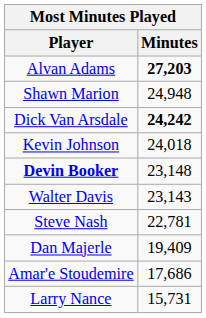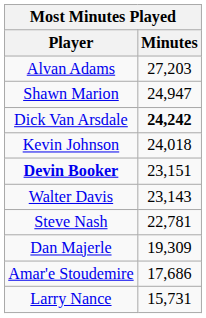(169, 68) bold -> (169, 68) normal
(169, 94) 24,948 -> (169, 94) 24,947
(169, 171) 23,148 -> (169, 171) 23,151
(169, 247) 19,409 -> (169, 247) 19,309
